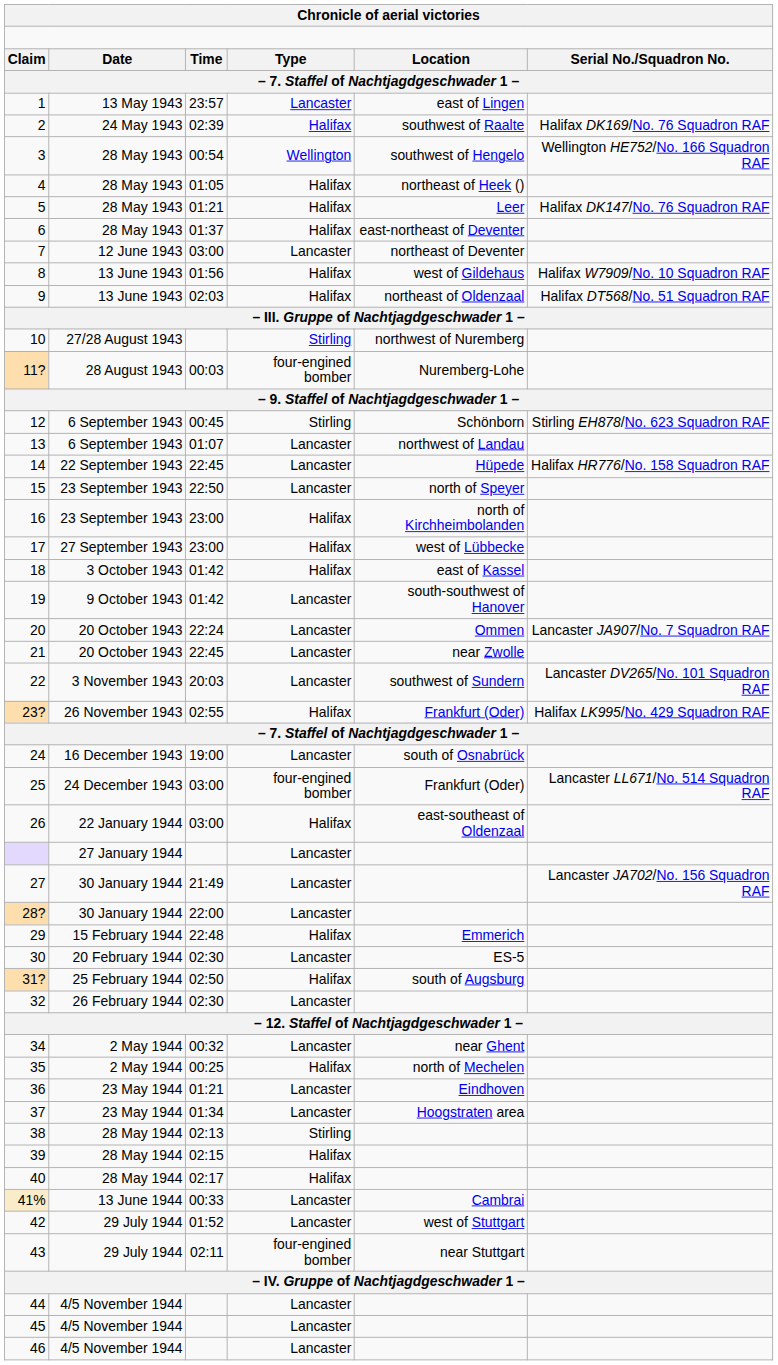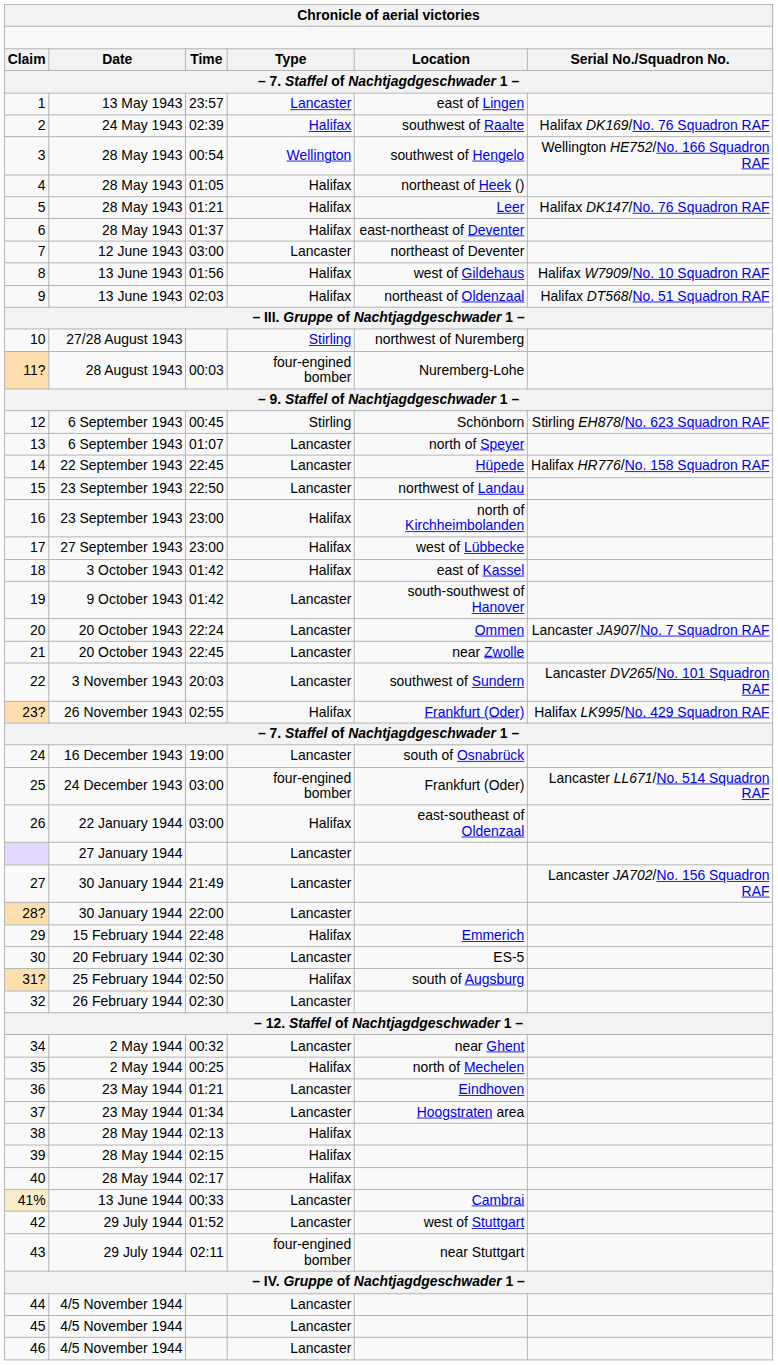(461, 444) northwest of Landau -> (477, 444) north of Speyer
(477, 488) north of Speyer -> (461, 488) northwest of Landau
(330, 1134) Stirling -> (330, 1134) Halifax
